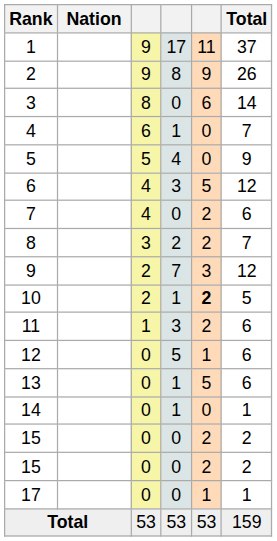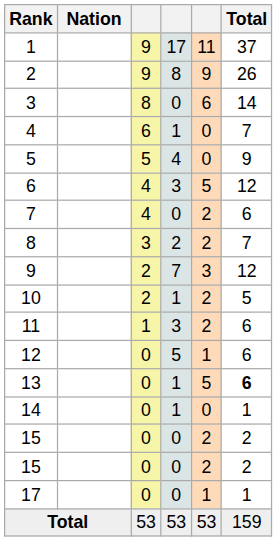(206, 299) bold -> (206, 299) normal
(247, 383) normal -> (247, 383) bold
